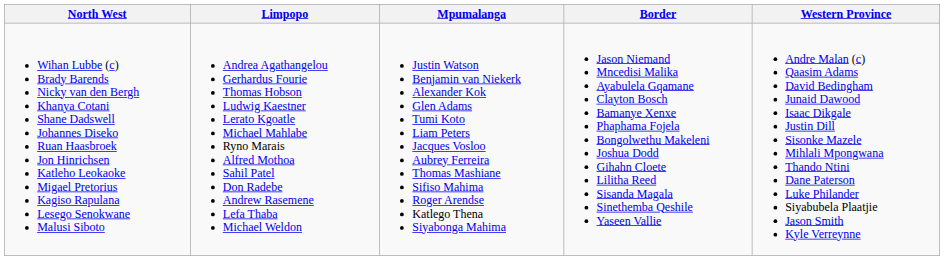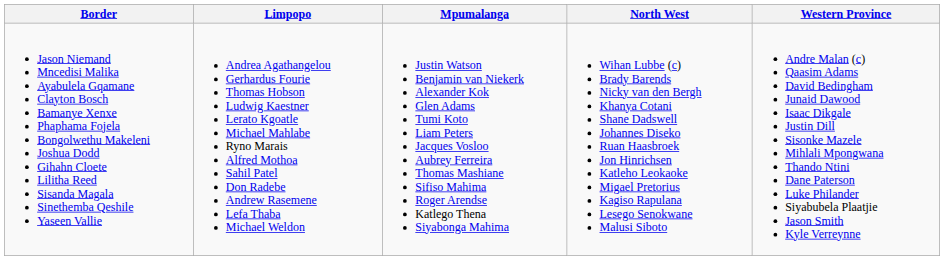columns swapped: (658, 14) <-> (97, 14)
